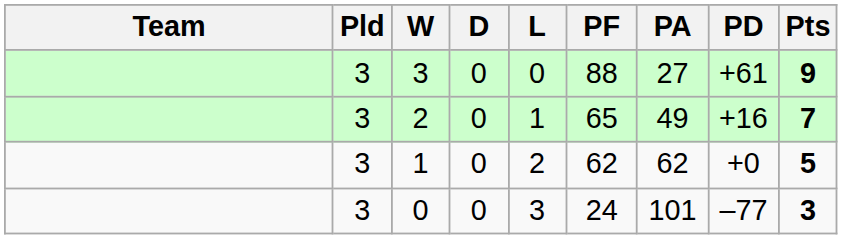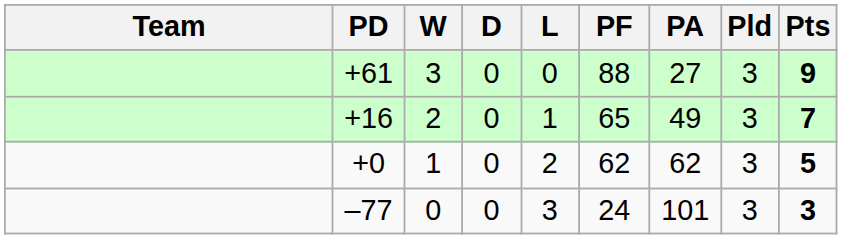columns swapped: (362, 27) <-> (743, 27)
